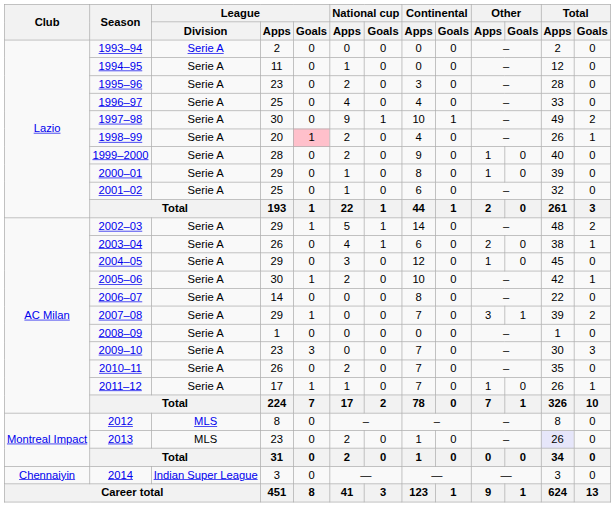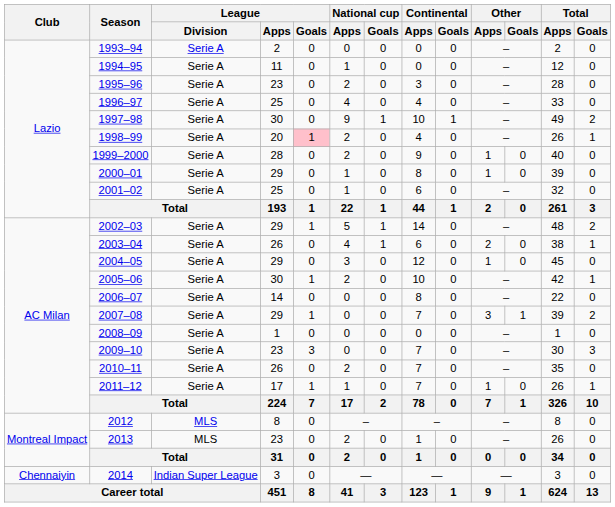(558, 439) lavender background -> (558, 439) no background
